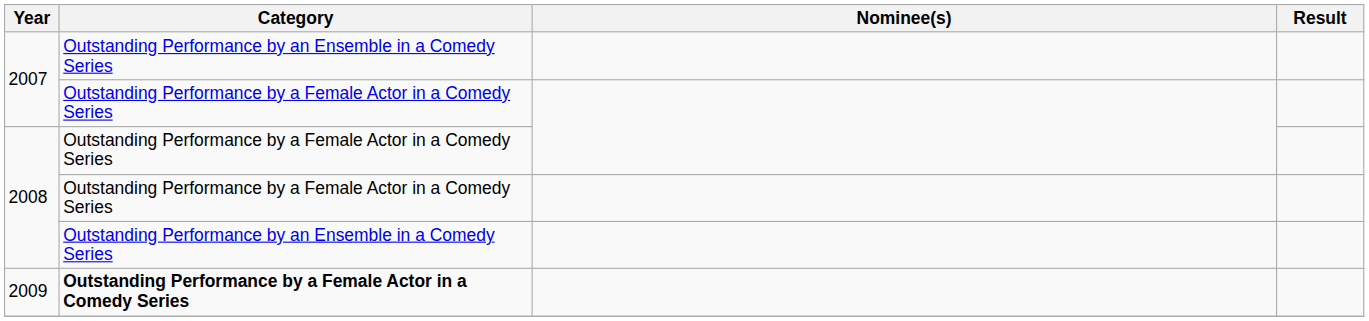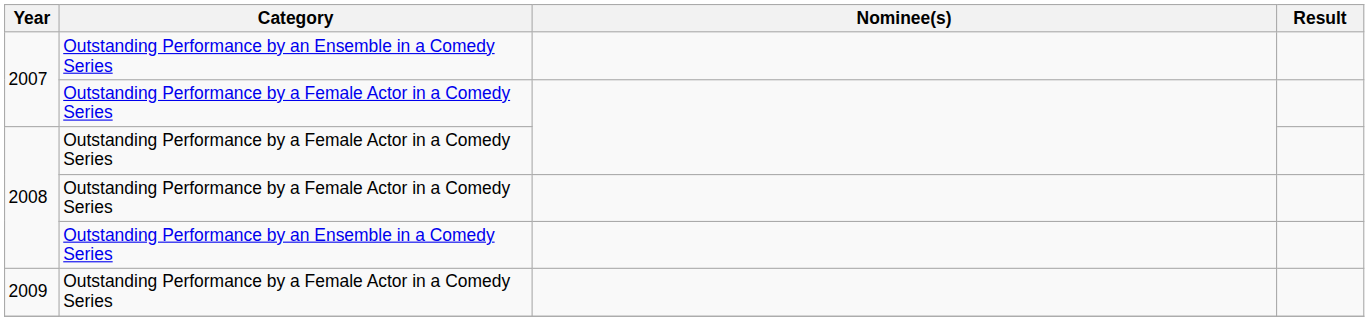(265, 292) bold -> (287, 292) normal
